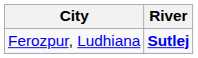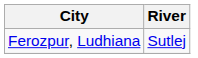(168, 41) bold -> (167, 41) normal
